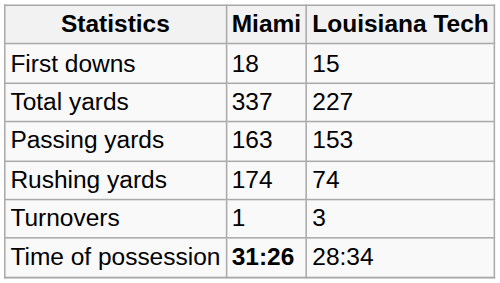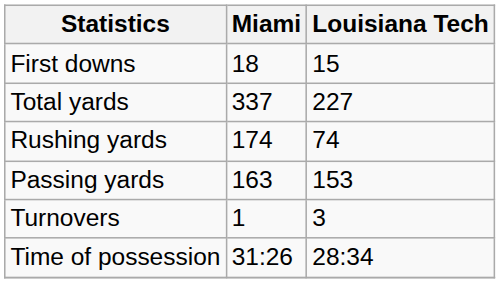rows swapped: (89, 179) <-> (87, 140)
(263, 257) bold -> (262, 257) normal
